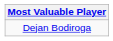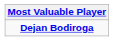(57, 28) normal -> (57, 28) bold
